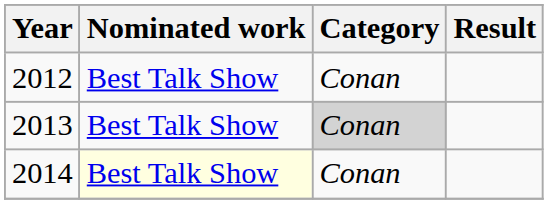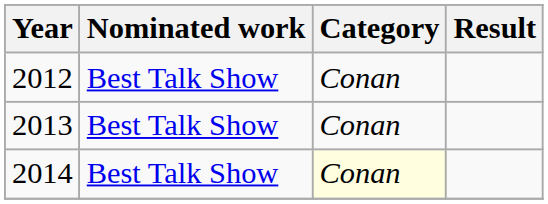(360, 125) lightgrey background -> (360, 125) no background
(183, 173) lightyellow background -> (183, 173) no background
(360, 173) no background -> (360, 173) lightyellow background
